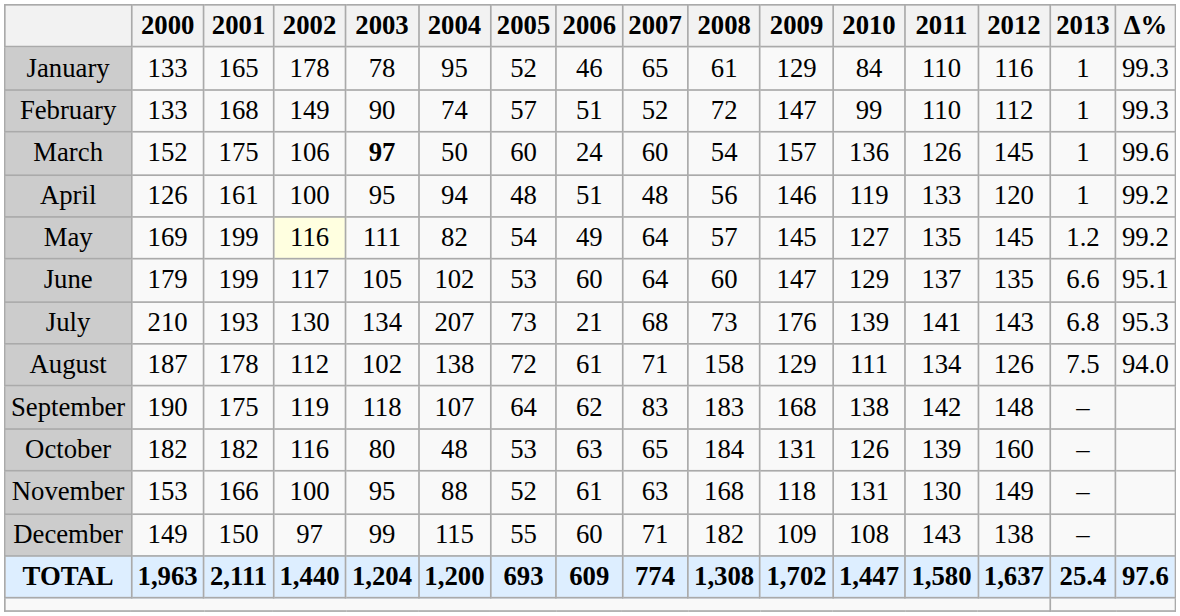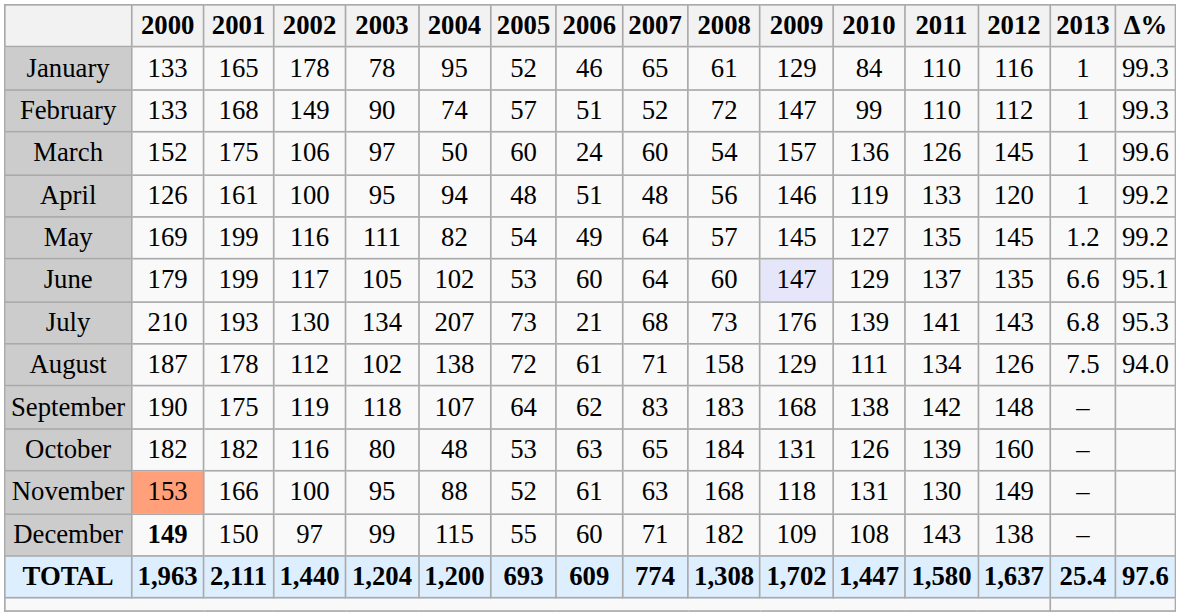(382, 152) bold -> (382, 152) normal
(310, 237) lightyellow background -> (310, 237) no background
(797, 279) no background -> (797, 279) lavender background
(168, 491) no background -> (168, 491) lightsalmon background
(168, 534) normal -> (168, 534) bold
